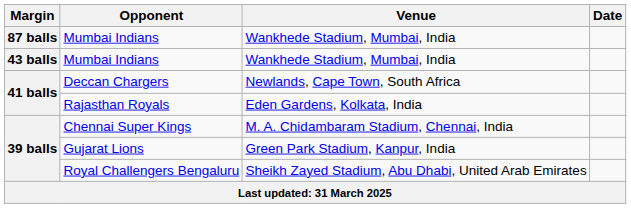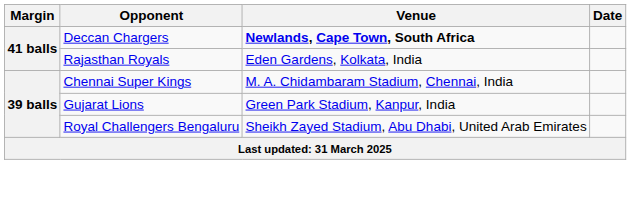- row: (32, 38)
- row: (32, 60)
(353, 82) normal -> (360, 38) bold
